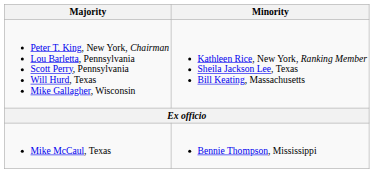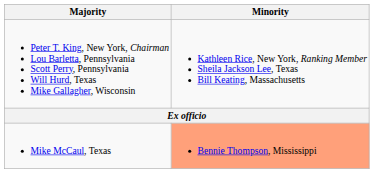(270, 151) no background -> (270, 151) lightsalmon background
